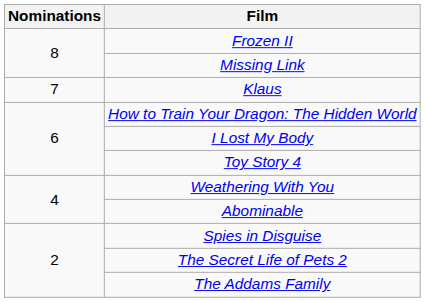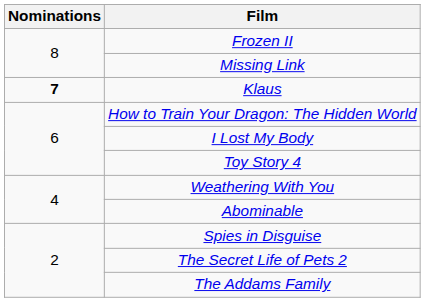(55, 89) normal -> (55, 89) bold
